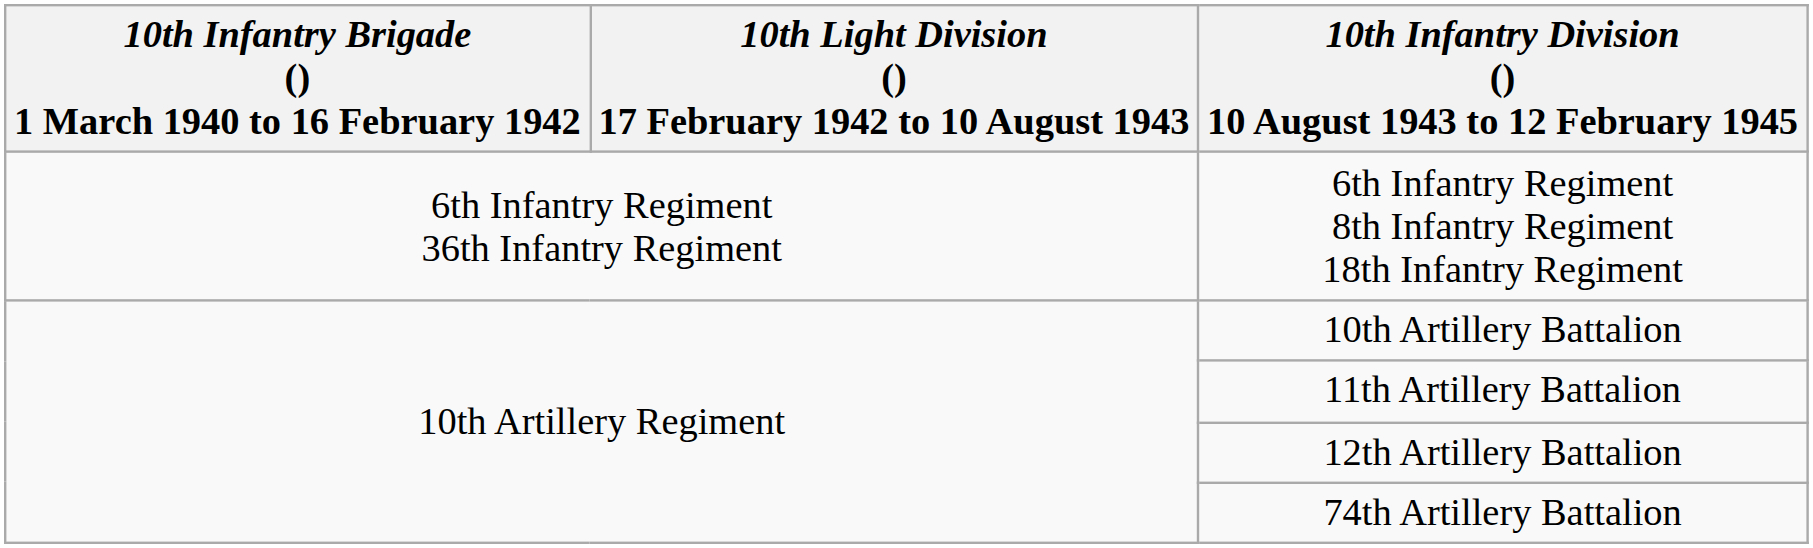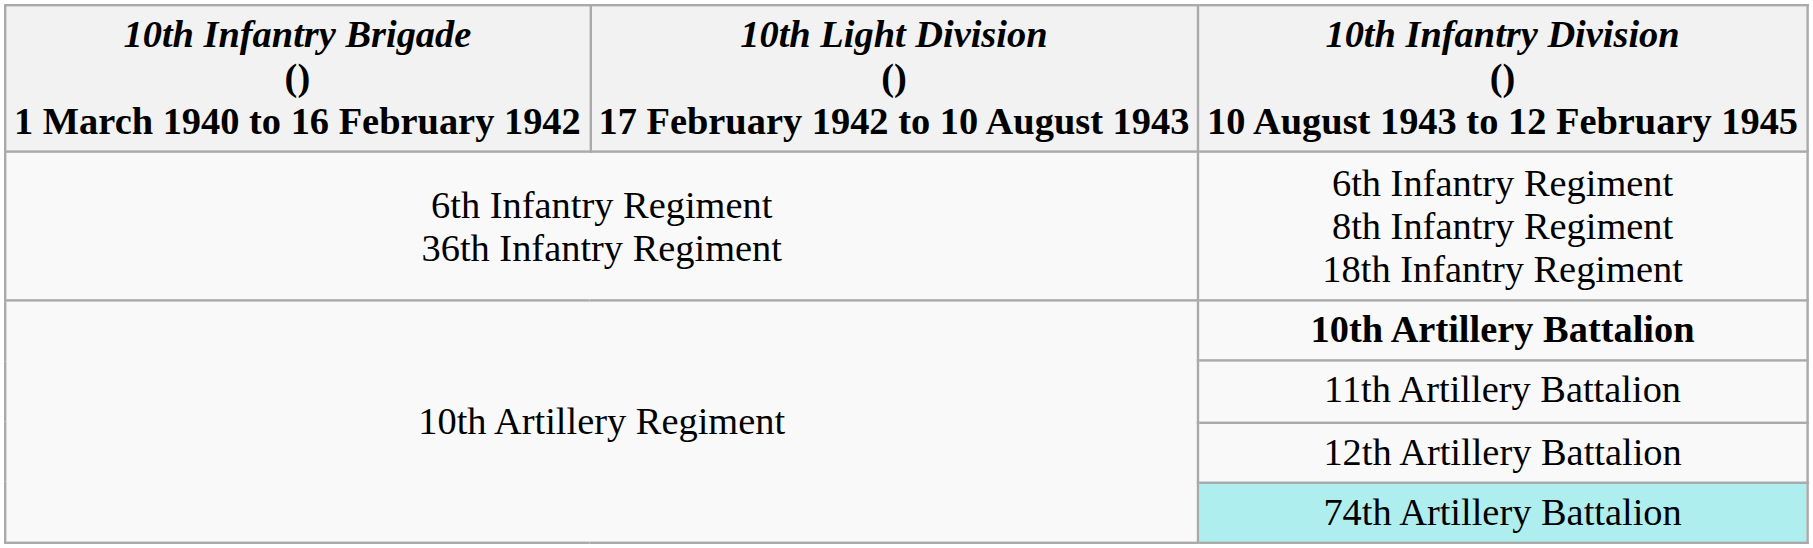(1503, 329) normal -> (1503, 329) bold
(1503, 512) no background -> (1503, 512) paleturquoise background
